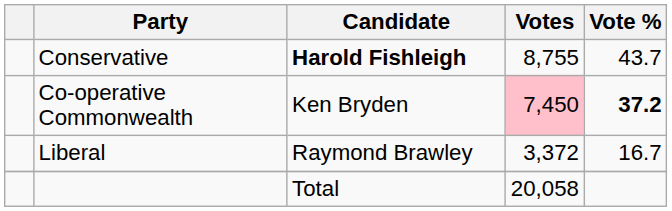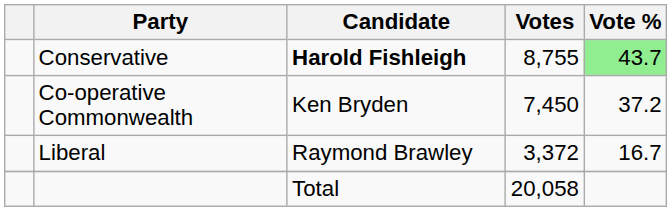(640, 57) no background -> (640, 57) lightgreen background
(551, 105) pink background -> (551, 105) no background
(640, 105) bold -> (640, 105) normal
